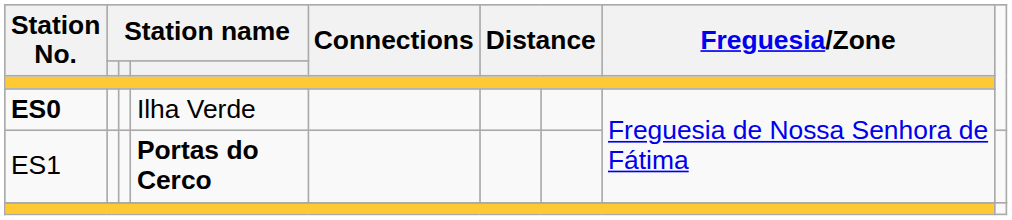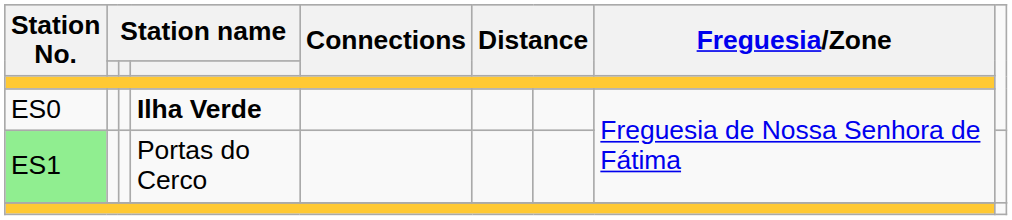(36, 109) bold -> (36, 109) normal
(196, 109) normal -> (199, 109) bold
(36, 165) no background -> (36, 165) lightgreen background
(198, 165) bold -> (193, 165) normal
